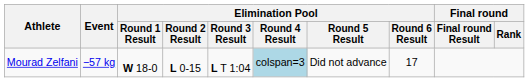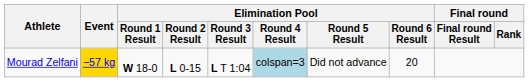(99, 63) no background -> (99, 63) gold background
(412, 63) 17 -> (412, 63) 20
